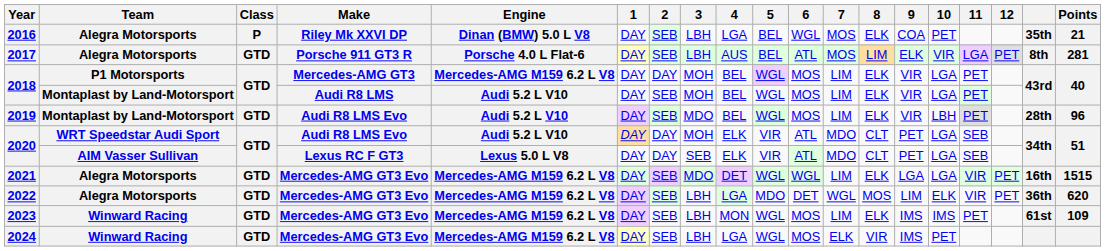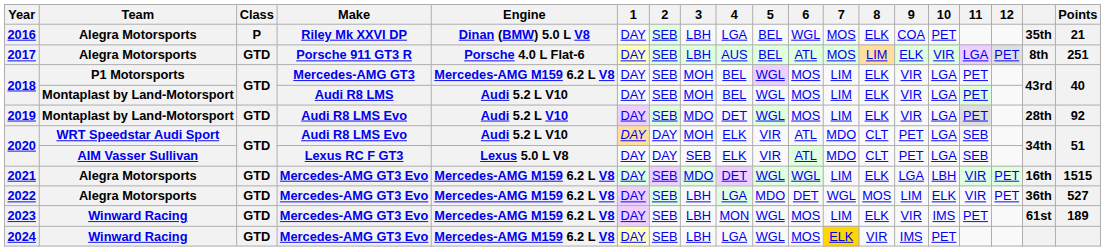(1078, 54) 281 -> (1078, 54) 251
(665, 75) DAY -> (665, 75) SEB
(734, 115) BEL -> (734, 115) DET
(944, 115) LBH -> (944, 115) LGA
(1078, 115) 96 -> (1078, 115) 92
(944, 175) LGA -> (944, 175) LBH
(1078, 196) 620 -> (1078, 196) 527
(911, 216) IMS -> (911, 216) VIR
(1078, 216) 109 -> (1078, 216) 189
(841, 236) no background -> (841, 236) gold background
